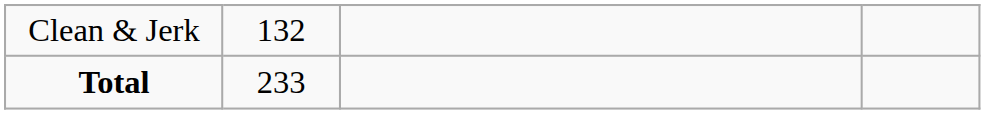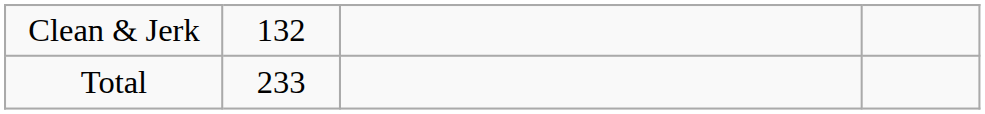(114, 81) bold -> (114, 81) normal
